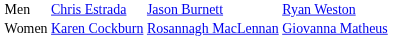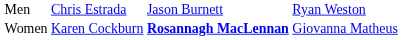(213, 28) normal -> (218, 28) bold
